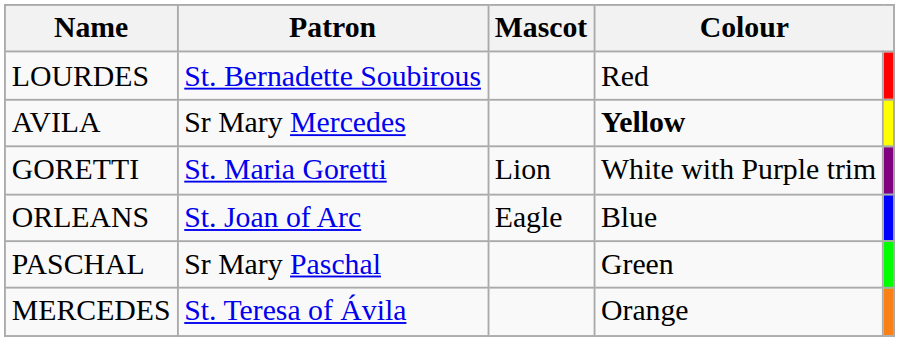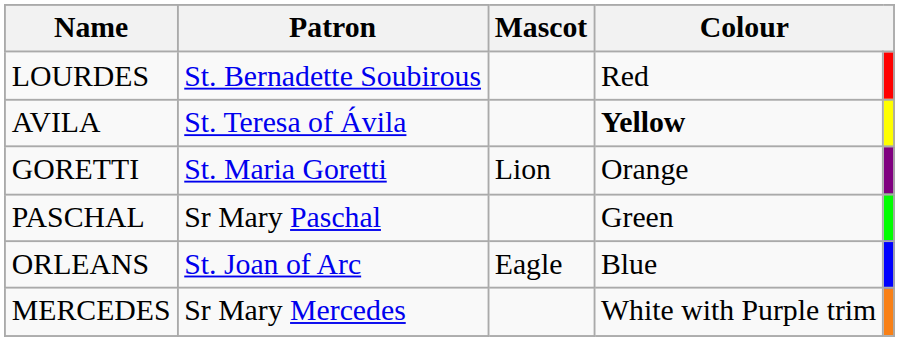(295, 122) Sr Mary Mercedes -> (295, 122) St. Teresa of Ávila
(739, 169) White with Purple trim -> (645, 169) Orange
rows swapped: (80, 216) <-> (78, 264)
(295, 311) St. Teresa of Ávila -> (295, 311) Sr Mary Mercedes
(645, 311) Orange -> (739, 311) White with Purple trim
